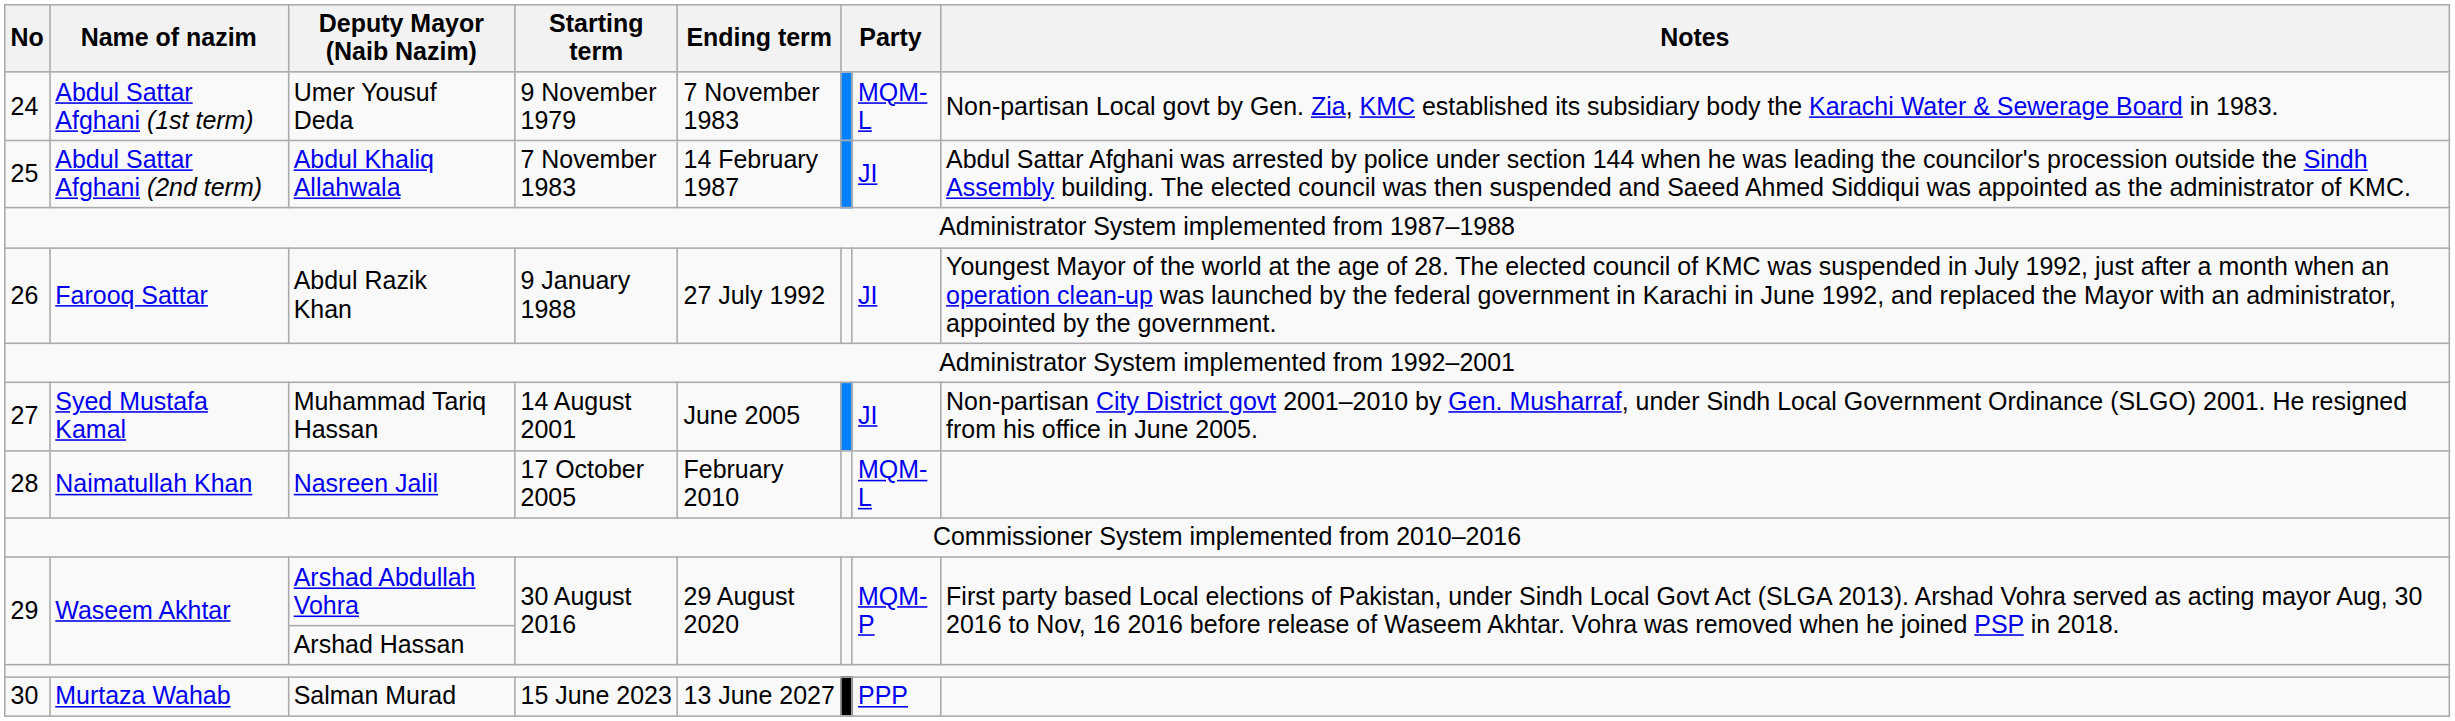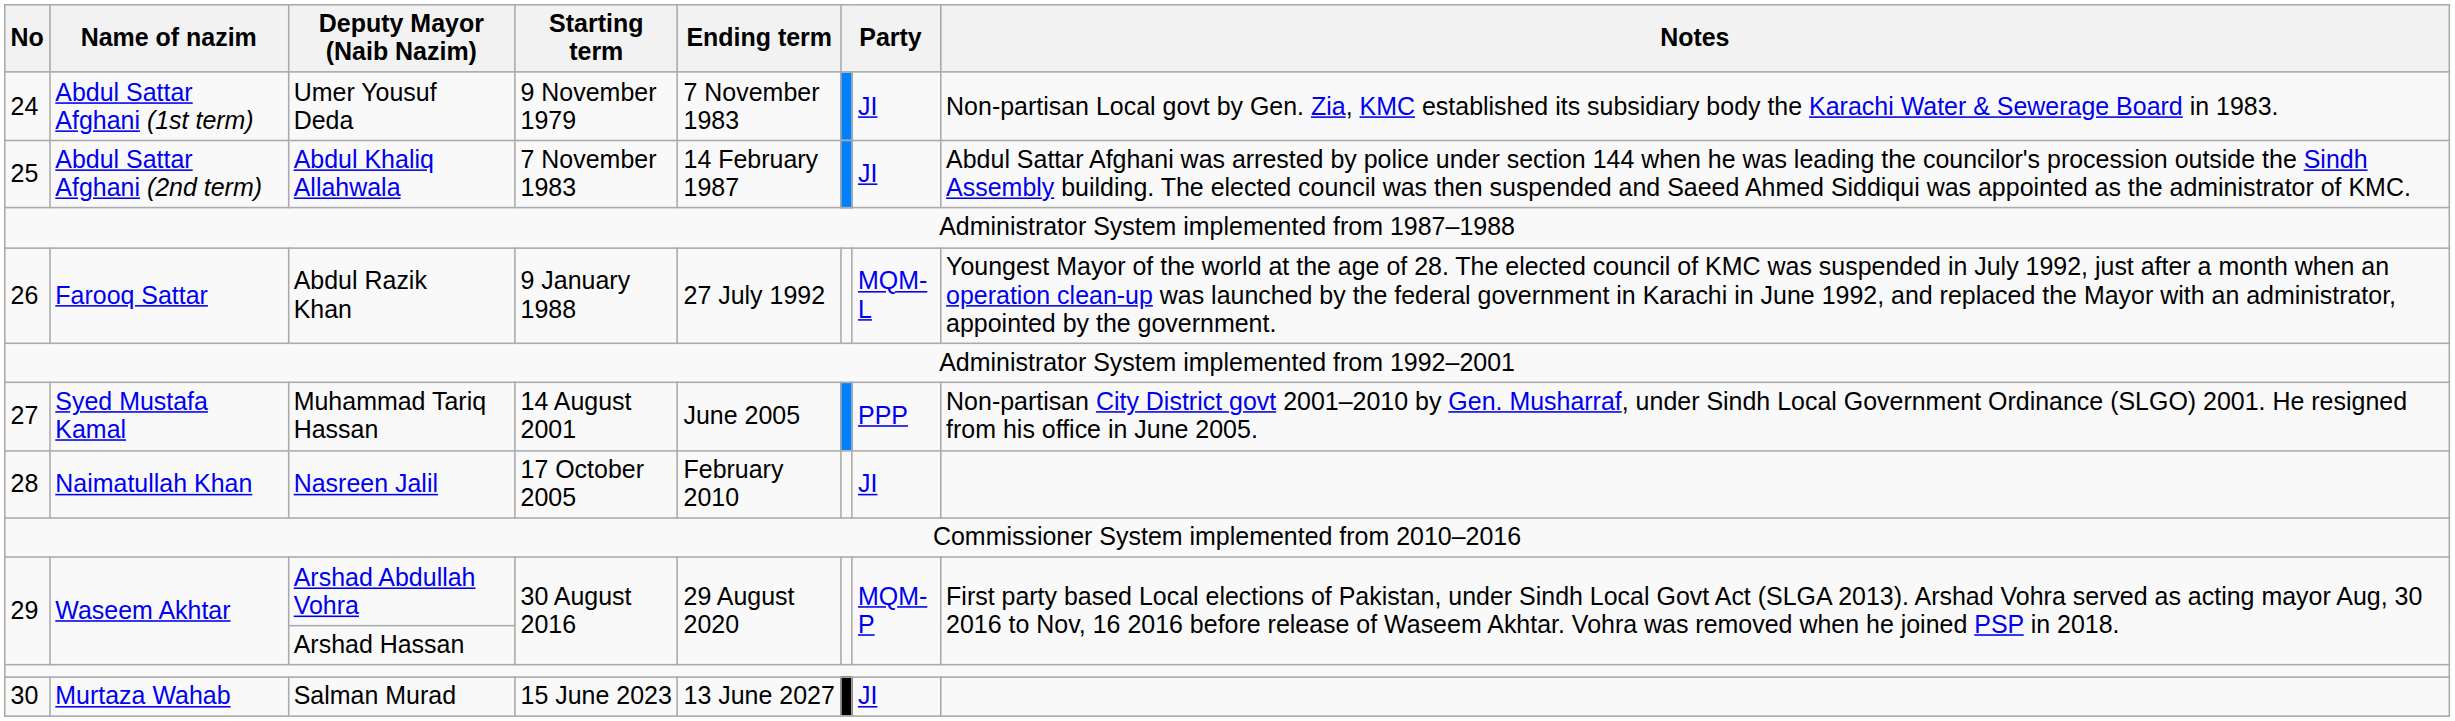(893, 105) MQM-L -> (868, 105) JI
(868, 294) JI -> (893, 294) MQM-L
(868, 416) JI -> (883, 416) PPP
(893, 483) MQM-L -> (868, 483) JI
(883, 695) PPP -> (868, 695) JI
